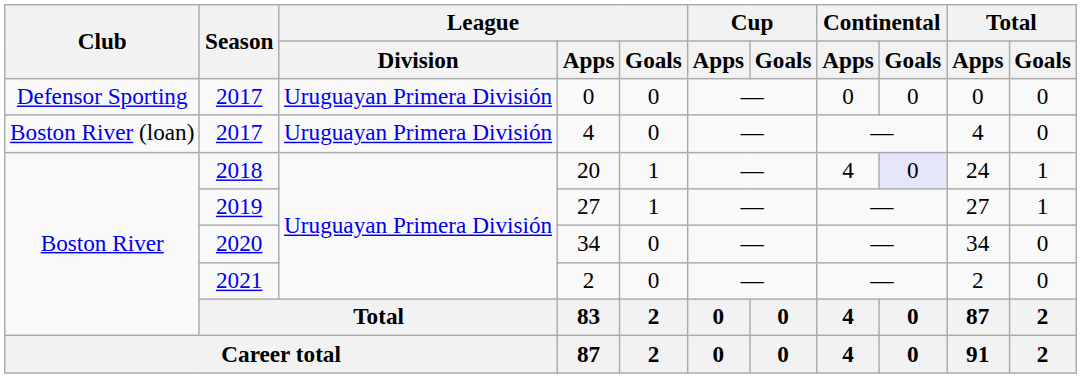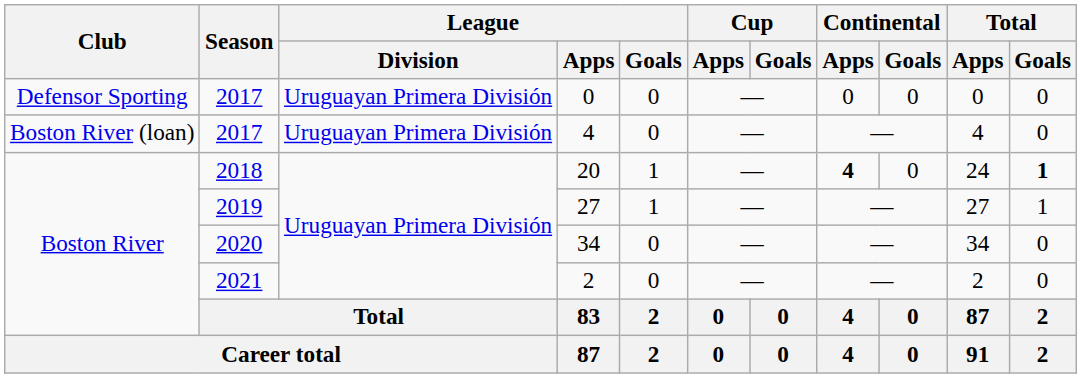(848, 170) normal -> (848, 170) bold
(913, 170) lavender background -> (913, 170) no background
(1043, 170) normal -> (1043, 170) bold
